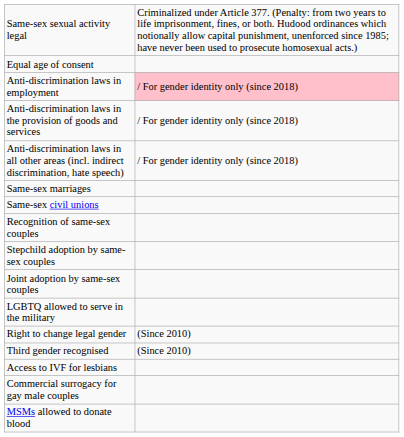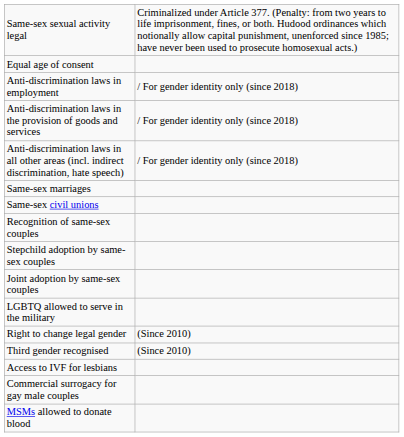(218, 86) pink background -> (218, 86) no background
